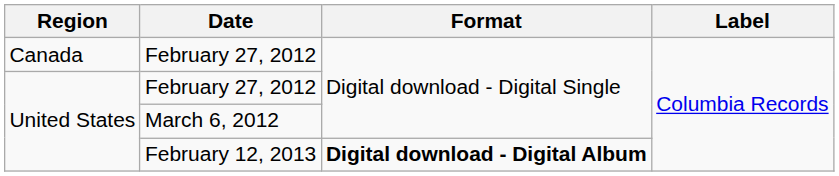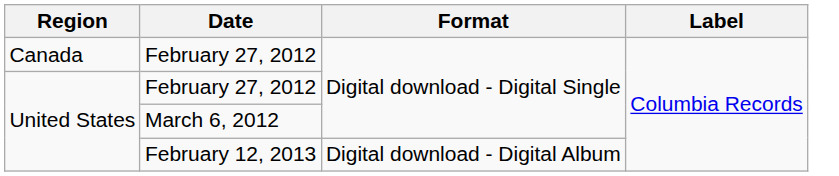(486, 154) bold -> (473, 154) normal
